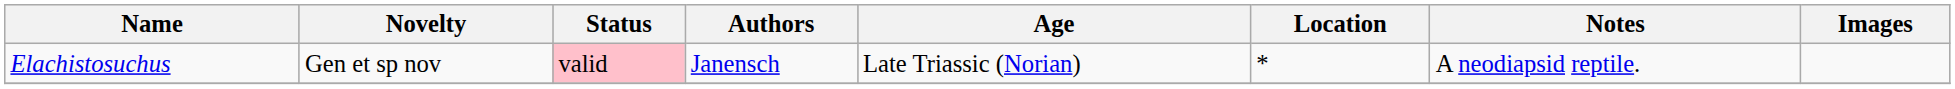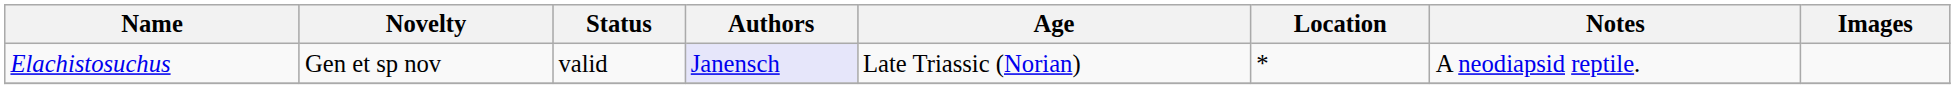(583, 63) pink background -> (583, 63) no background
(735, 63) no background -> (735, 63) lavender background
